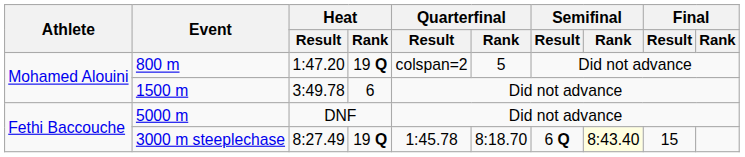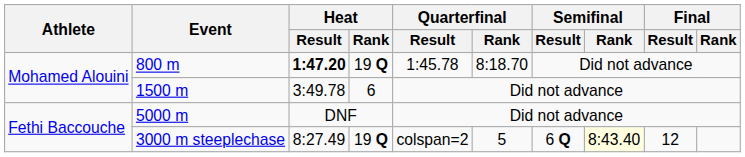(319, 66) normal -> (319, 66) bold
(432, 66) colspan=2 -> (432, 66) 1:45.78
(501, 66) 5 -> (502, 66) 8:18.70
(432, 140) 1:45.78 -> (432, 140) colspan=2
(501, 140) 8:18.70 -> (502, 140) 5
(669, 140) 15 -> (670, 140) 12
